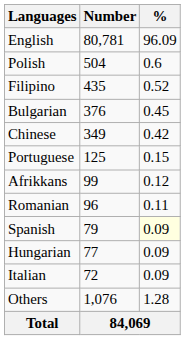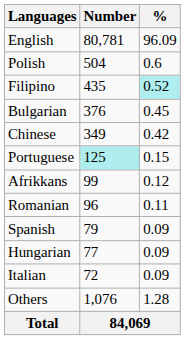(156, 87) no background -> (156, 87) paleturquoise background
(95, 157) no background -> (95, 157) paleturquoise background
(156, 228) lightyellow background -> (156, 228) no background
